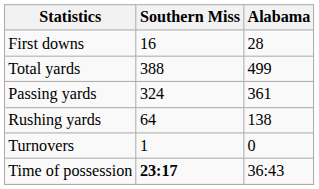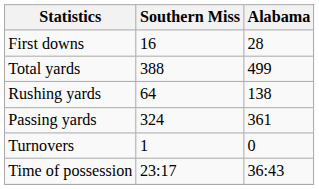rows swapped: (55, 119) <-> (52, 94)
(159, 171) bold -> (158, 171) normal
